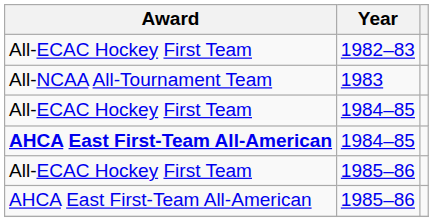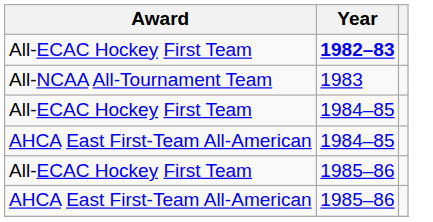(378, 49) normal -> (357, 49) bold
(171, 140) bold -> (160, 140) normal
